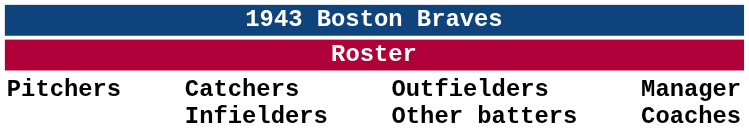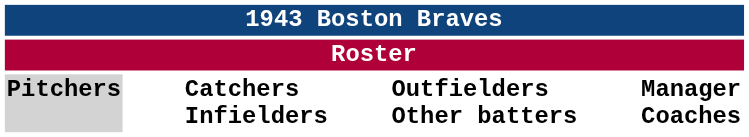(64, 90) no background -> (64, 90) lightgrey background
